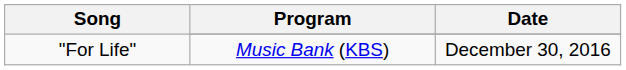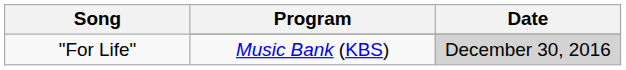(528, 49) no background -> (528, 49) lightgrey background
